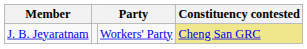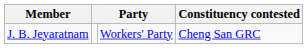(219, 33) khaki background -> (219, 33) no background
